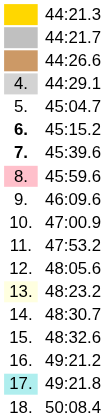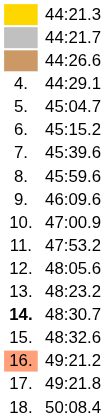(21, 83) lightgrey background -> (21, 83) no background
(21, 130) bold -> (21, 130) normal
(21, 153) bold -> (21, 153) normal
(21, 176) pink background -> (21, 176) no background
(21, 291) lightyellow background -> (21, 291) no background
(21, 314) normal -> (21, 314) bold
(21, 361) no background -> (21, 361) lightsalmon background
(21, 384) paleturquoise background -> (21, 384) no background
